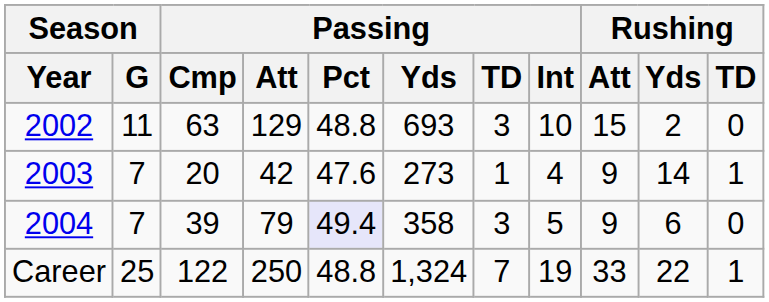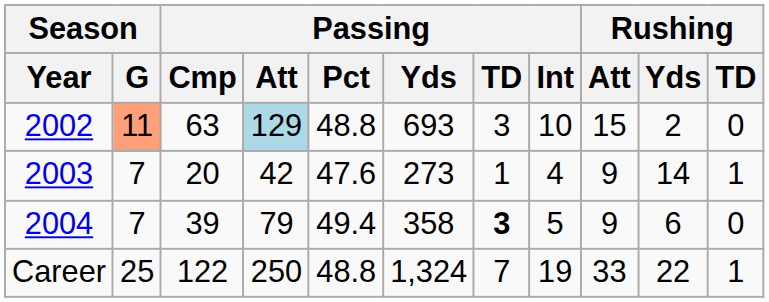(137, 126) no background -> (137, 126) lightsalmon background
(277, 126) no background -> (277, 126) lightblue background
(346, 223) lavender background -> (346, 223) no background
(502, 223) normal -> (502, 223) bold
